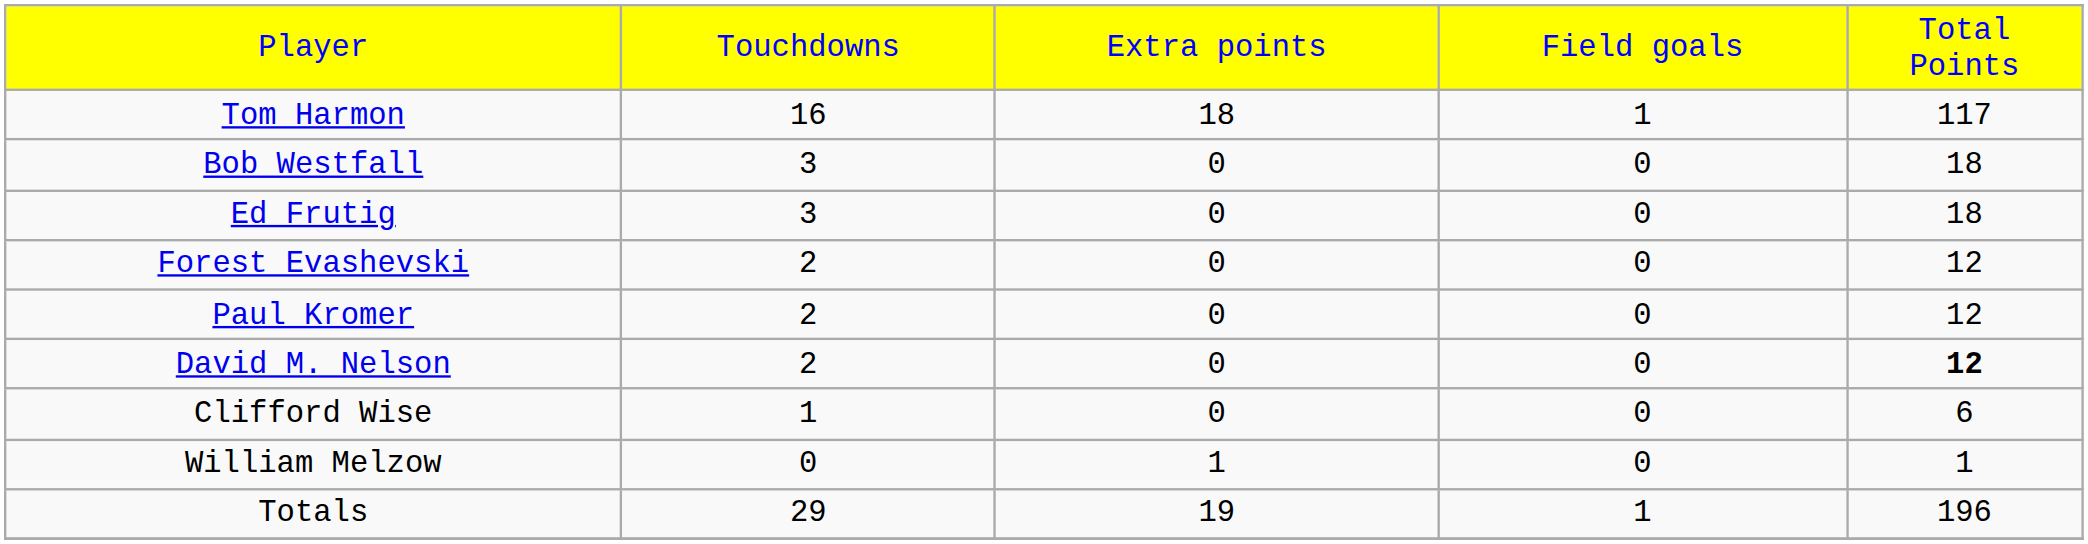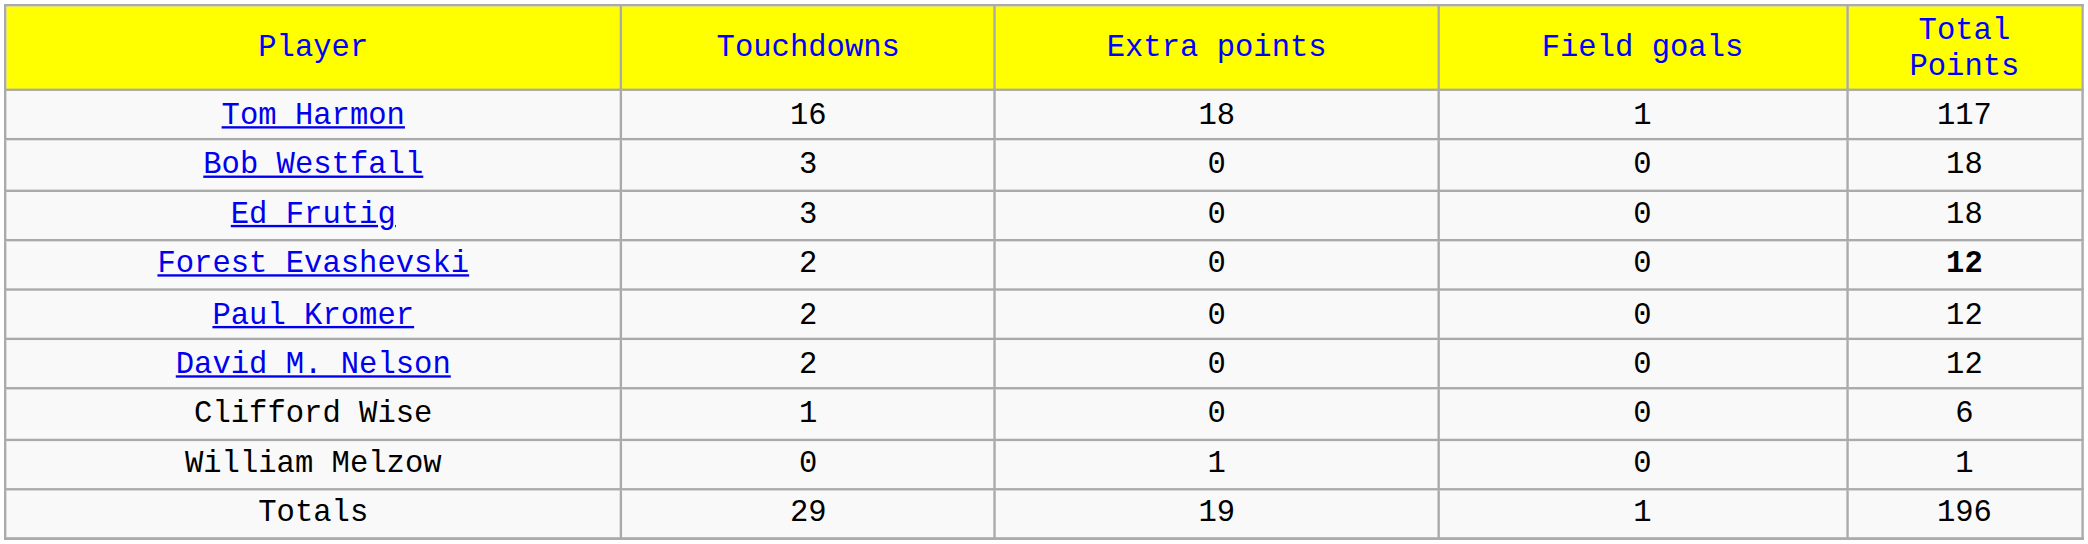(1964, 264) normal -> (1964, 264) bold
(1964, 364) bold -> (1964, 364) normal
